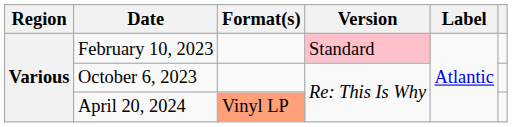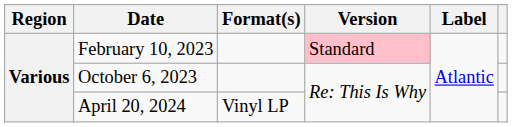(255, 106) lightsalmon background -> (255, 106) no background
